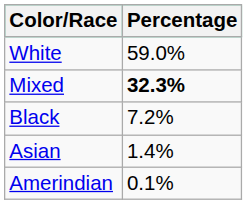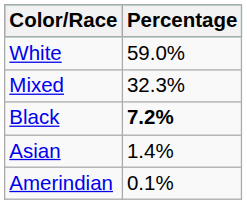(156, 85) bold -> (156, 85) normal
(150, 118) normal -> (150, 118) bold
